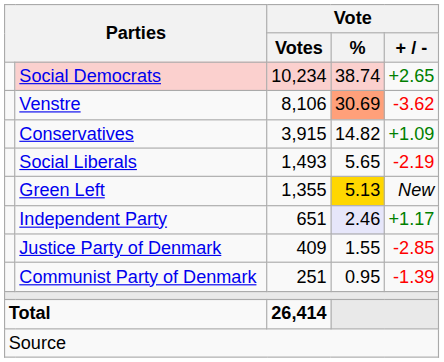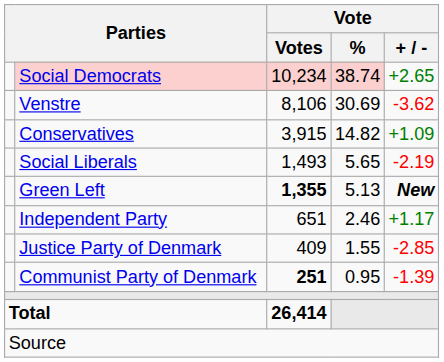(358, 104) lightsalmon background -> (358, 104) no background
(304, 190) normal -> (304, 190) bold
(363, 190) gold background -> (363, 190) no background
(416, 190) normal -> (416, 190) bold
(363, 219) lavender background -> (363, 219) no background
(312, 276) normal -> (312, 276) bold
